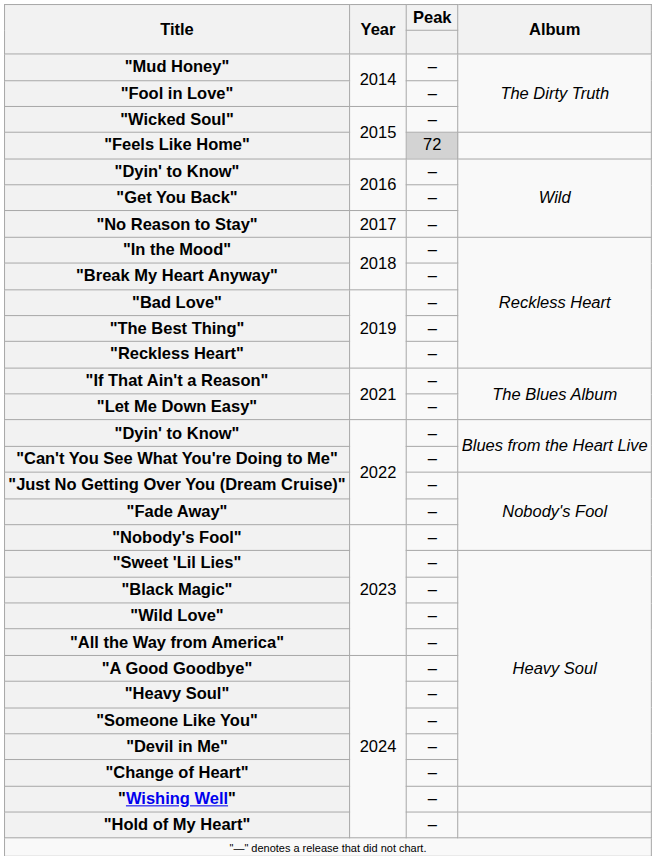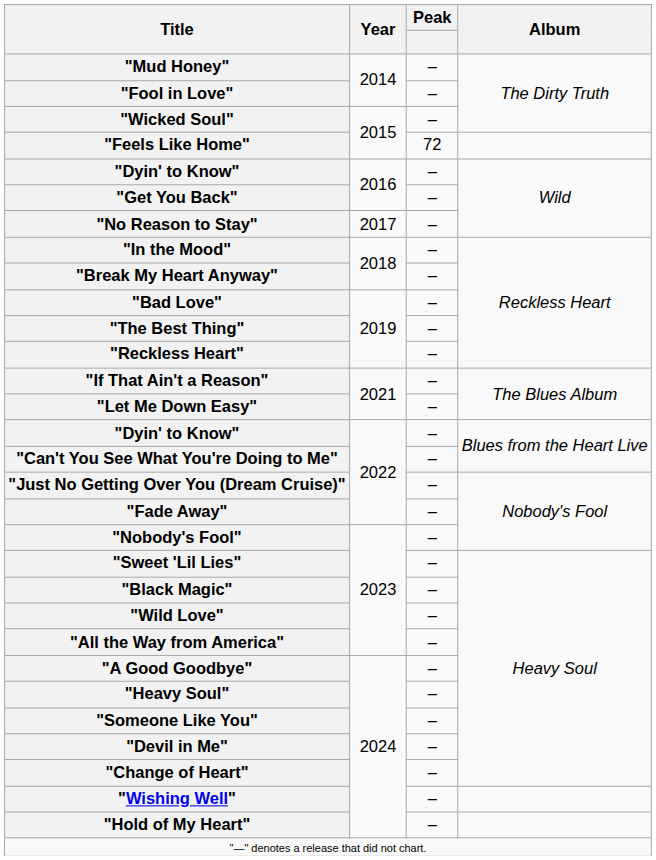(432, 145) lightgrey background -> (432, 145) no background
